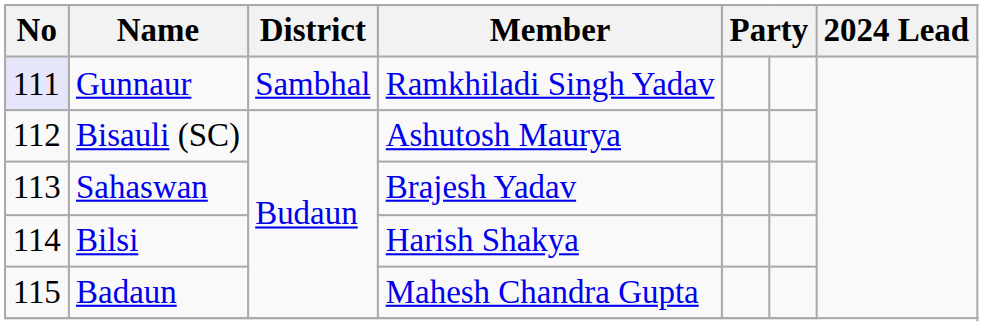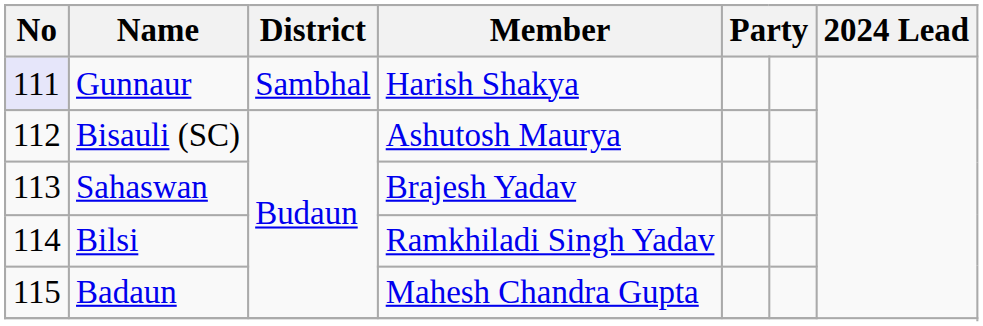(550, 82) Ramkhiladi Singh Yadav -> (482, 82) Harish Shakya
(482, 239) Harish Shakya -> (550, 239) Ramkhiladi Singh Yadav
